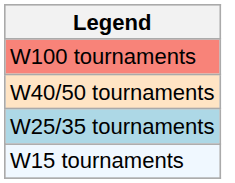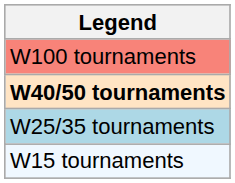(112, 91) normal -> (118, 91) bold
